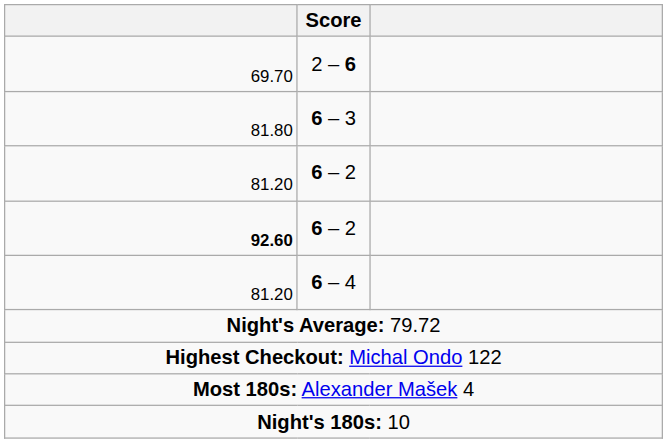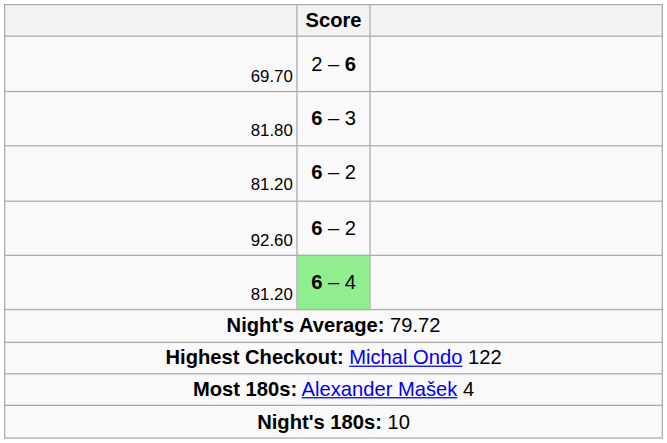(272, 239) bold -> (272, 240) normal
(334, 282) no background -> (334, 282) lightgreen background
